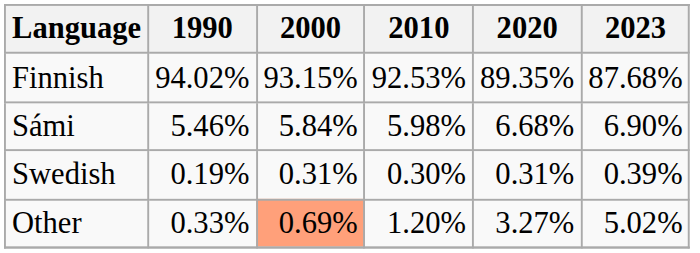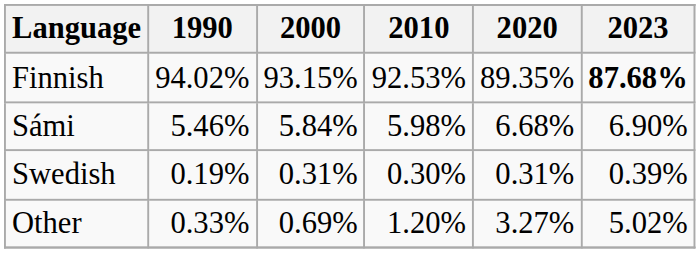(635, 77) normal -> (638, 77) bold
(318, 222) lightsalmon background -> (318, 222) no background
